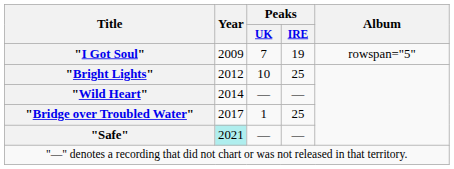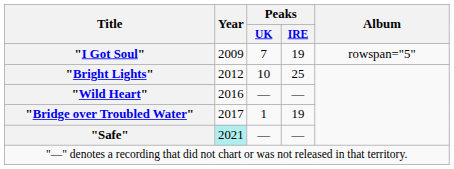(231, 94) 2014 -> (231, 94) 2016
(298, 114) 25 -> (298, 114) 19
